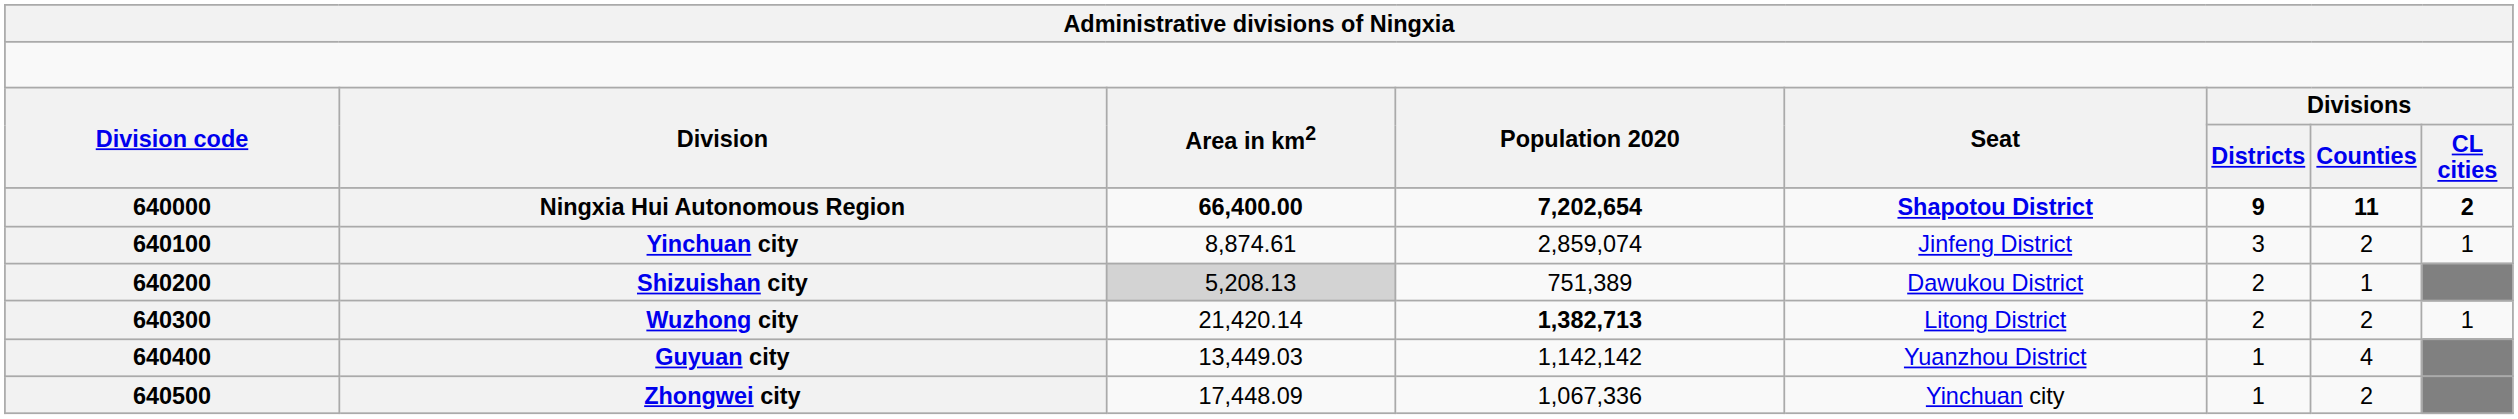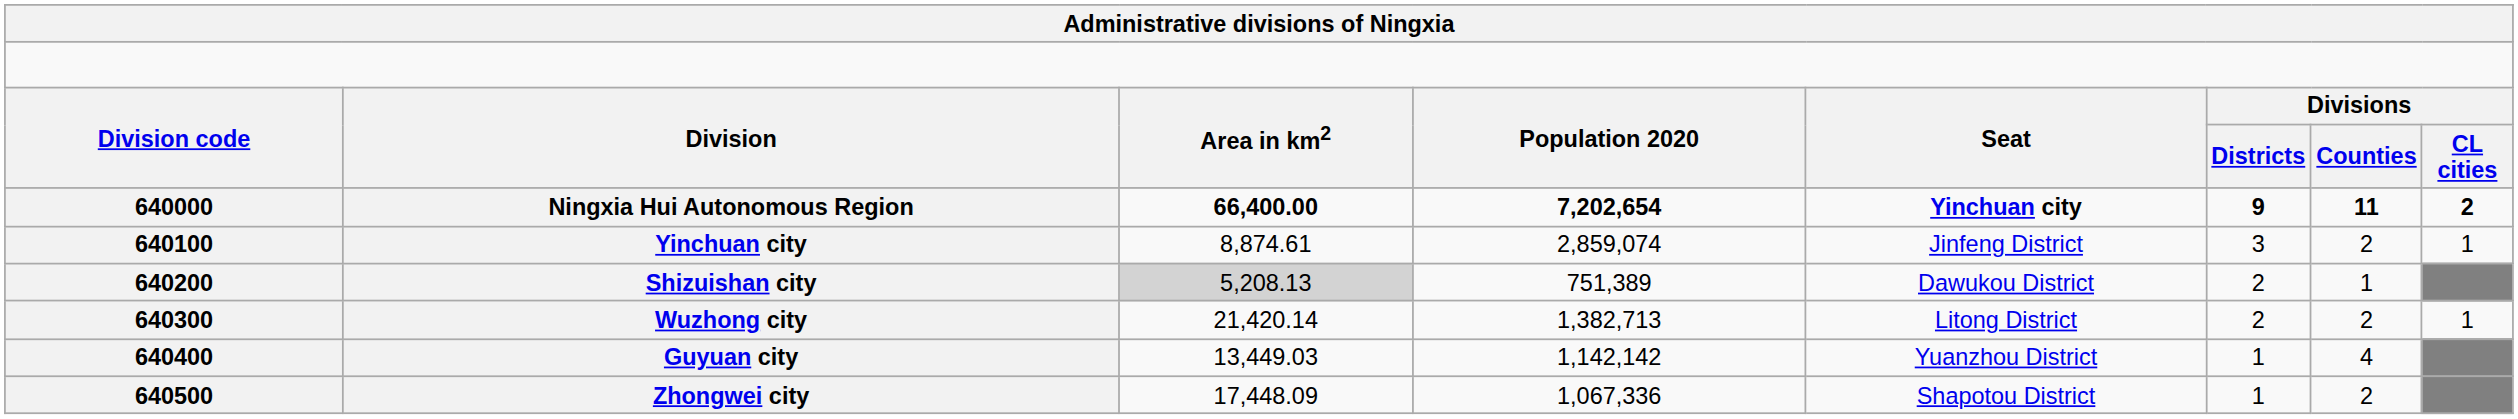(1995, 208) Shapotou District -> (2006, 208) Yinchuan city
(1590, 320) bold -> (1609, 320) normal
(1995, 395) Yinchuan city -> (2006, 395) Shapotou District
